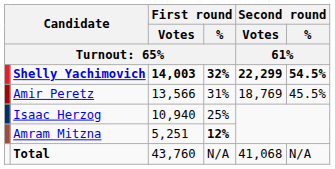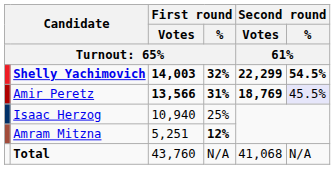(174, 94) normal -> (174, 94) bold
(218, 94) normal -> (218, 94) bold
(260, 94) normal -> (260, 94) bold
(307, 94) no background -> (307, 94) lavender background
